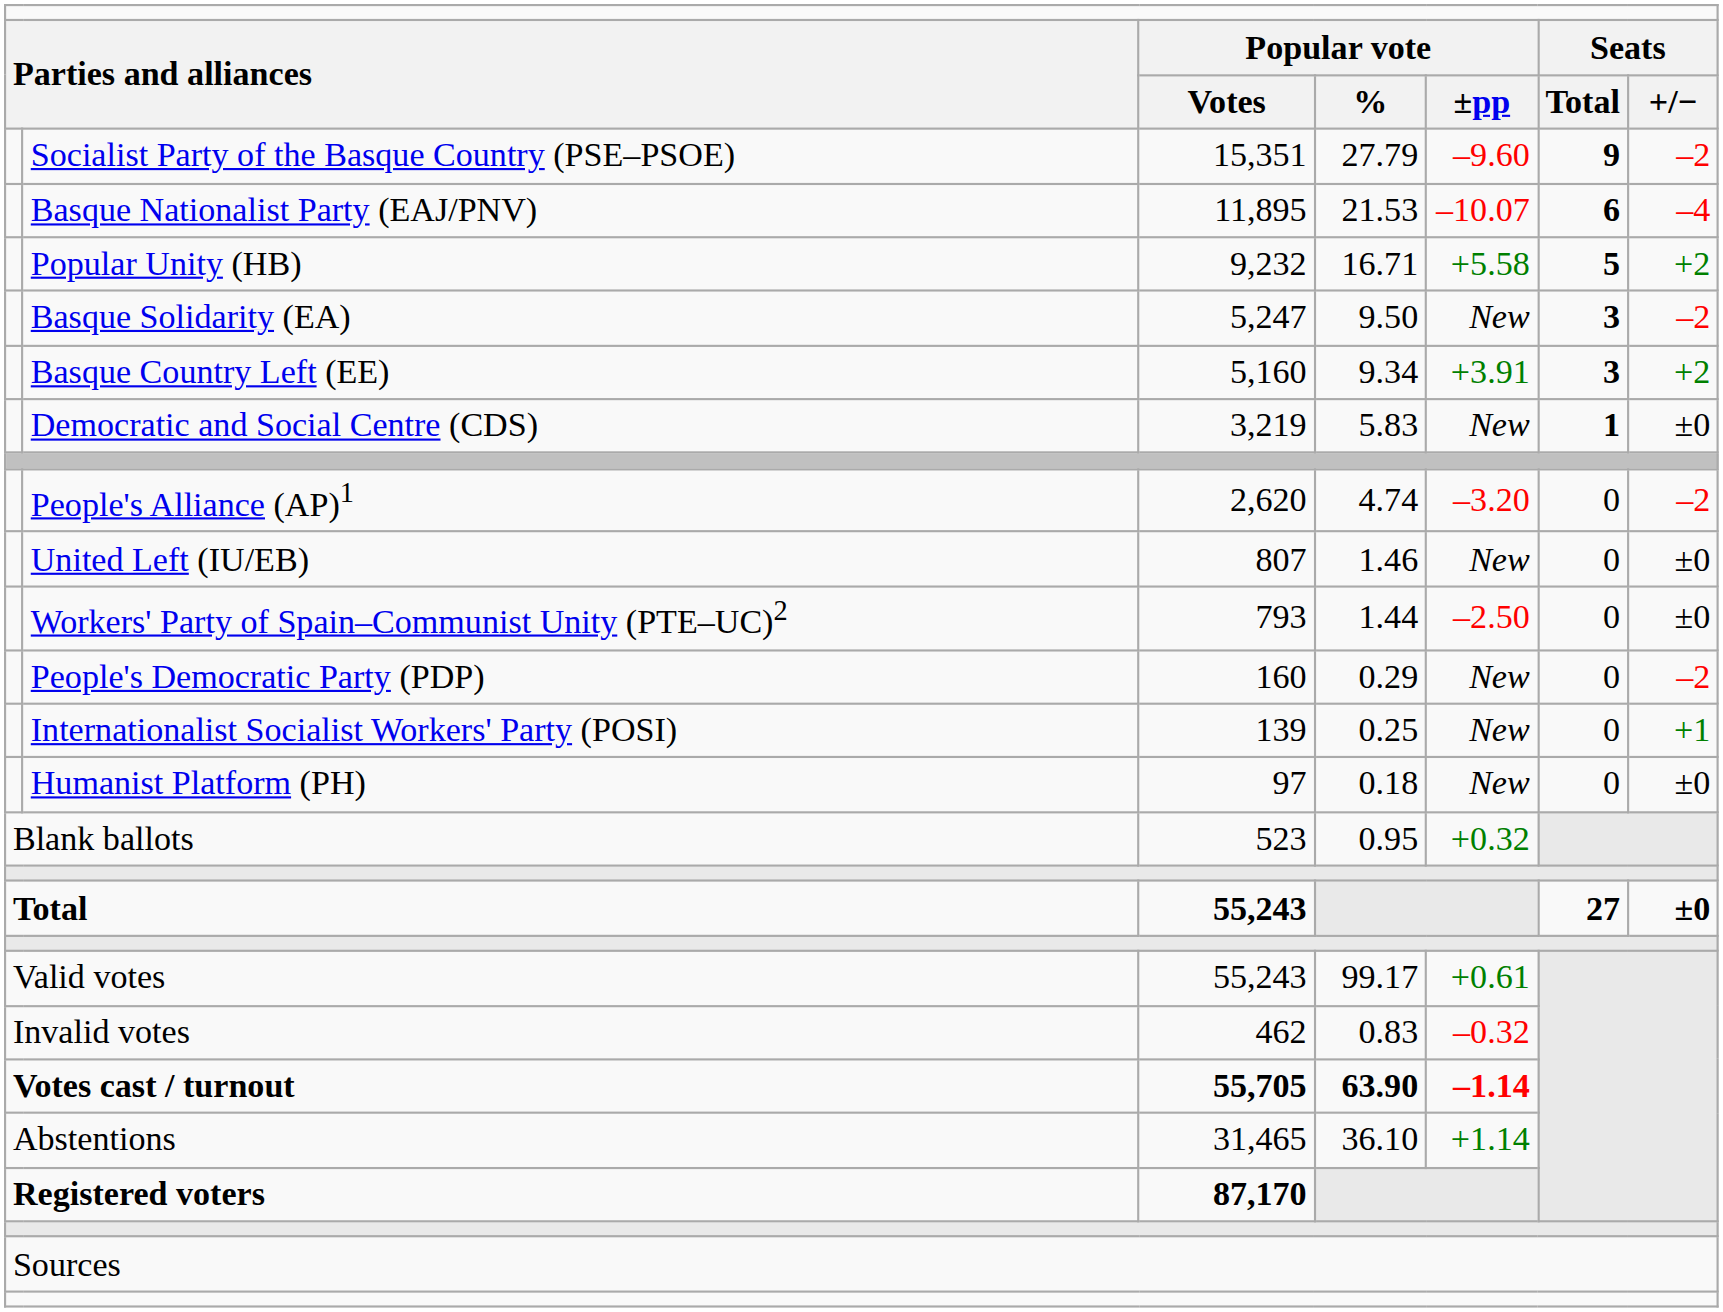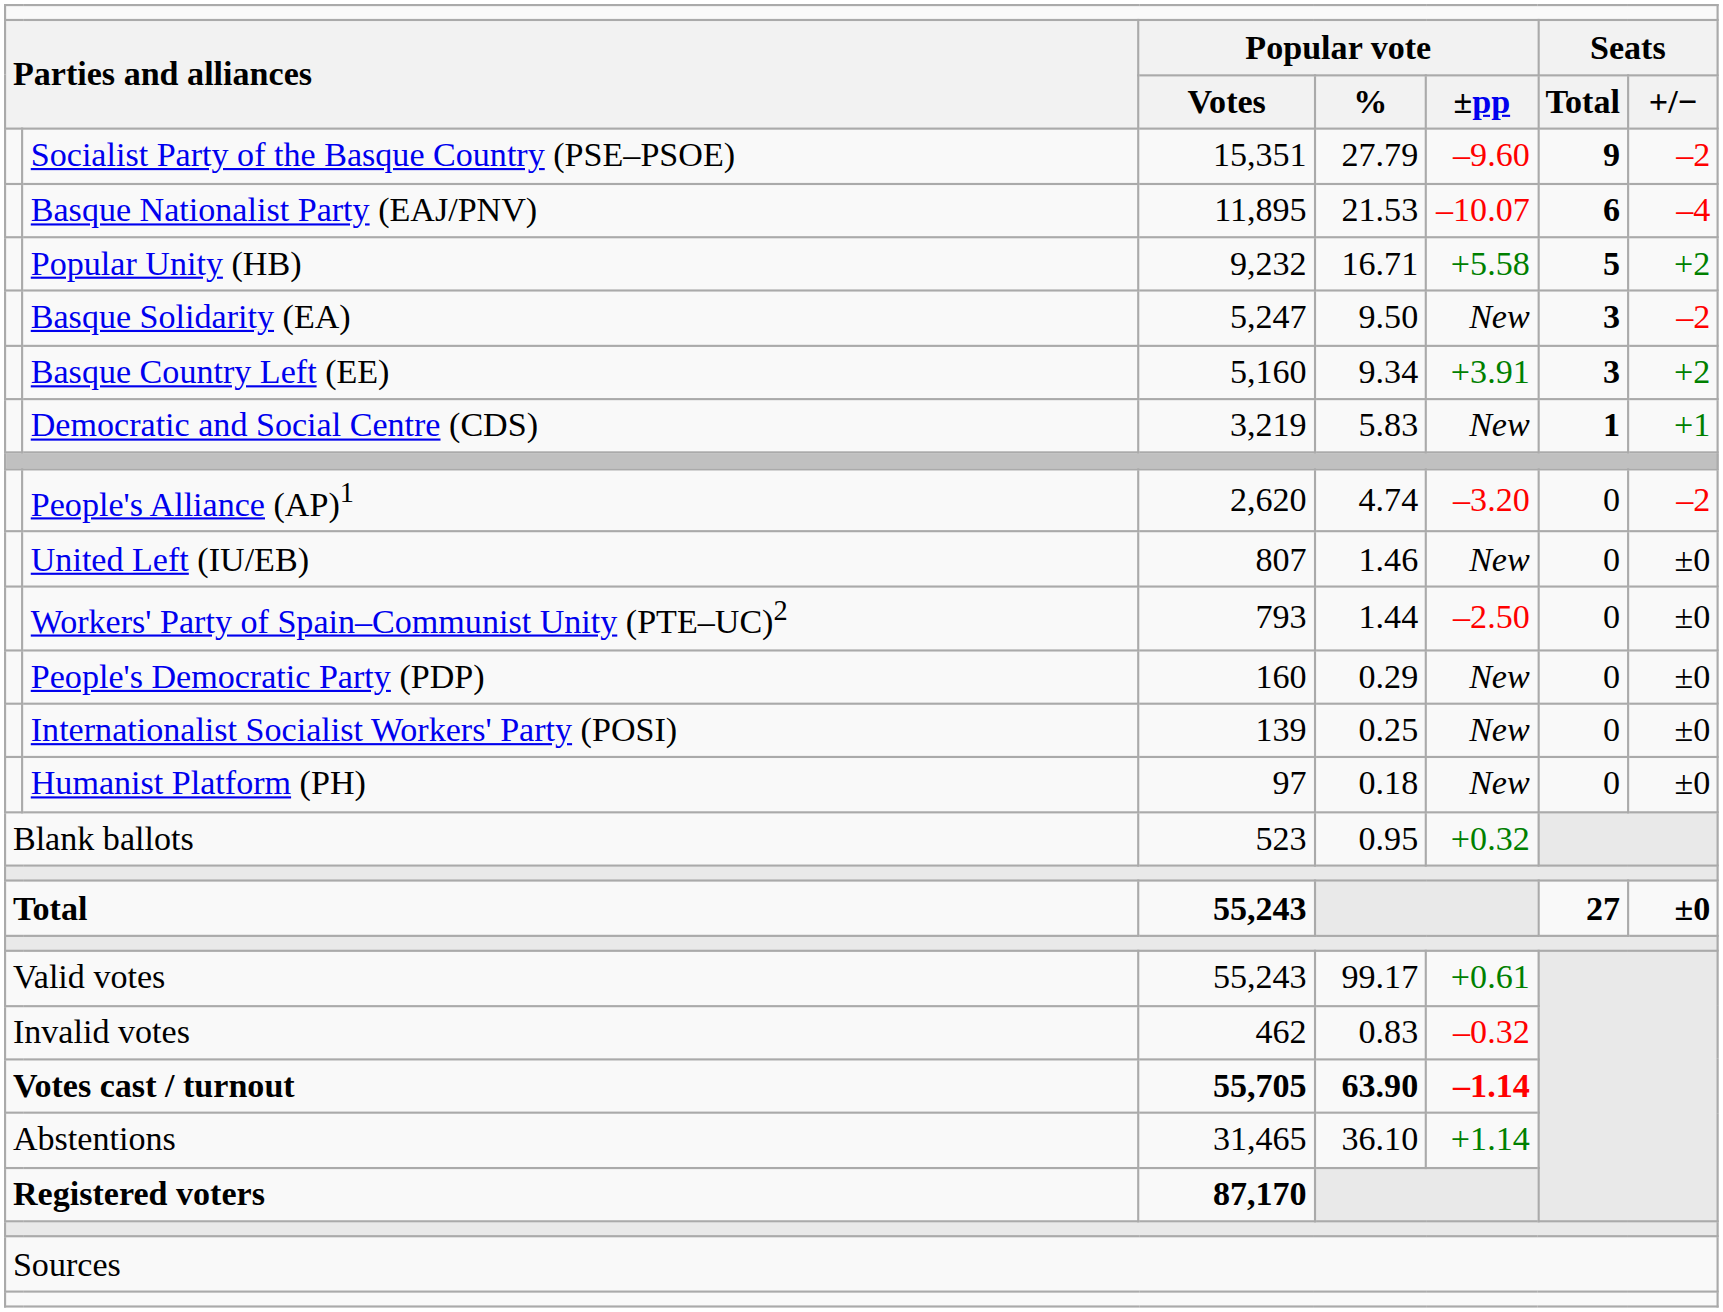(1692, 425) ±0 -> (1692, 425) +1
(1693, 675) –2 -> (1692, 675) ±0
(1692, 729) +1 -> (1692, 729) ±0
